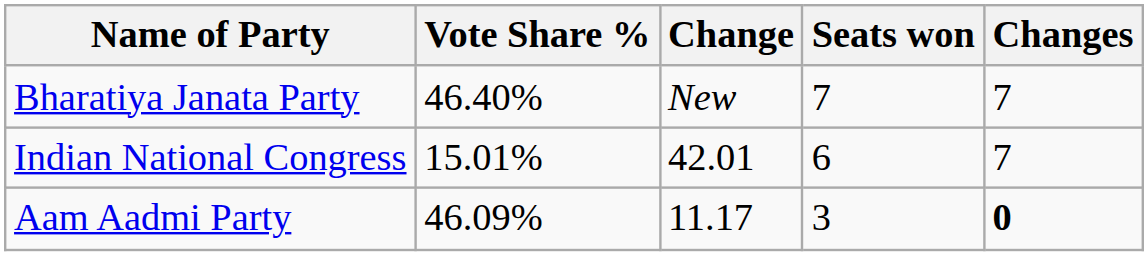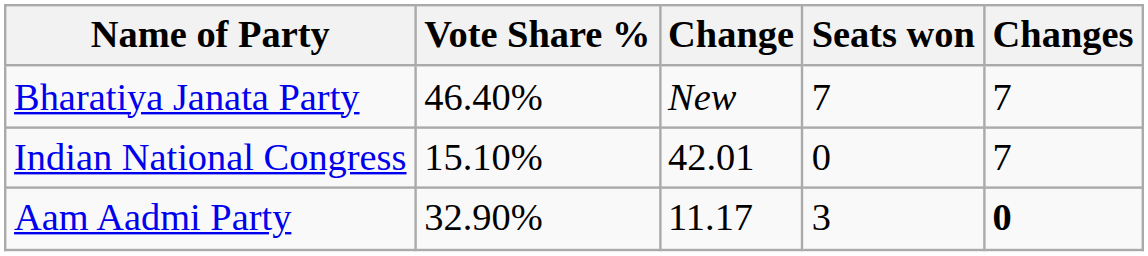(483, 156) 15.01% -> (483, 156) 15.10%
(821, 156) 6 -> (821, 156) 0
(483, 217) 46.09% -> (483, 217) 32.90%
